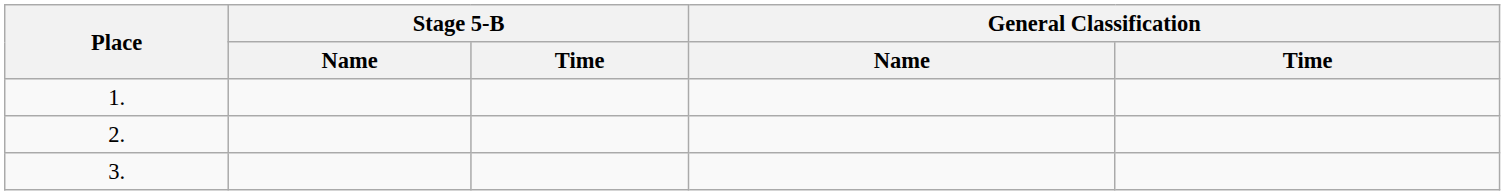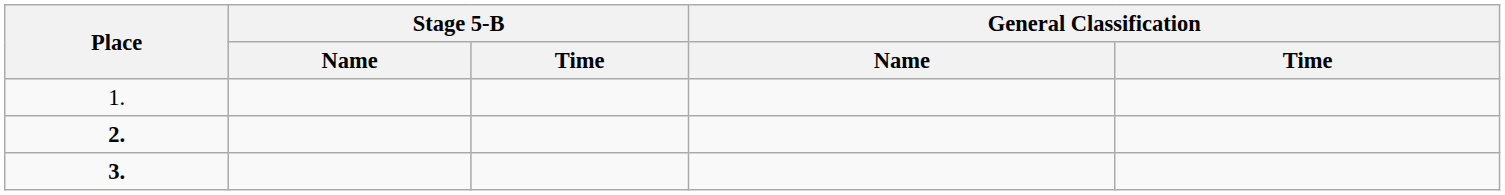(117, 134) normal -> (117, 134) bold
(117, 171) normal -> (117, 171) bold
